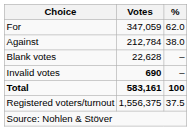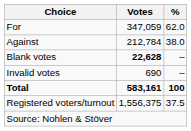(147, 57) normal -> (147, 57) bold
(153, 73) bold -> (153, 73) normal
